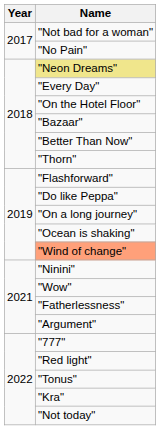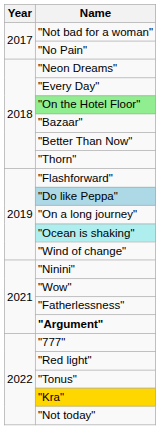(78, 68) khaki background -> (78, 68) no background
(89, 104) no background -> (89, 104) lightgreen background
(78, 196) no background -> (78, 196) lightblue background
(86, 232) no background -> (86, 232) paleturquoise background
(82, 251) lightsalmon background -> (82, 251) no background
(67, 324) normal -> (71, 324) bold
(51, 397) no background -> (51, 397) gold background
